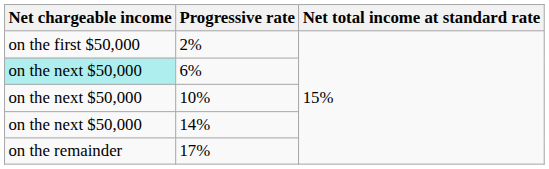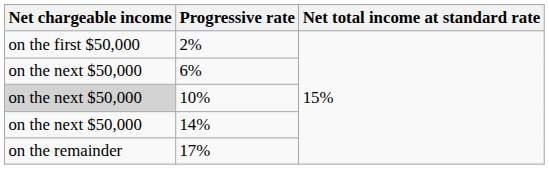(75, 71) paleturquoise background -> (75, 71) no background
(75, 97) no background -> (75, 97) lightgrey background
